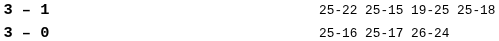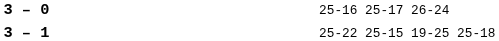rows swapped: (26, 33) <-> (26, 10)
